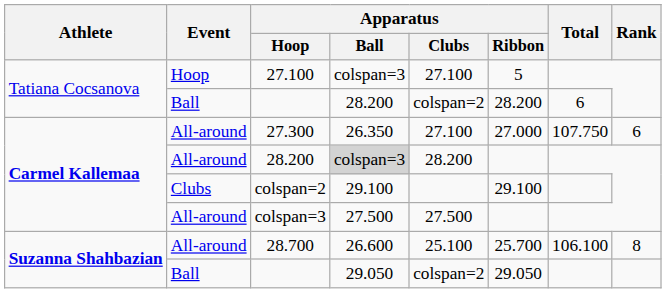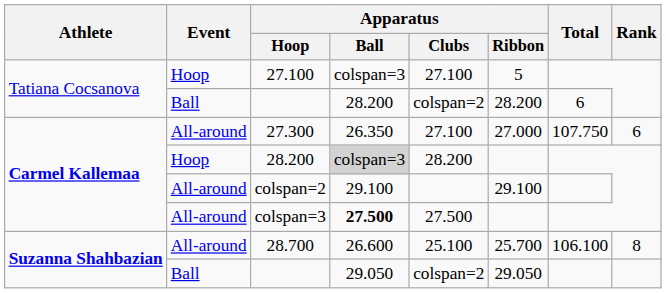(209, 160) All-around -> (190, 160) Hoop
(191, 188) Clubs -> (209, 188) All-around
(370, 217) normal -> (370, 217) bold
